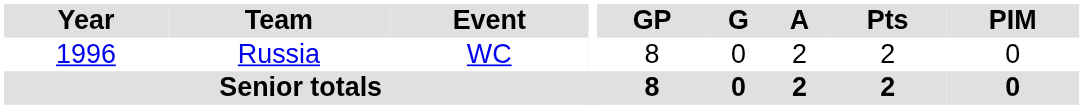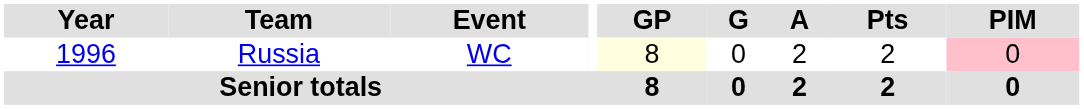(652, 54) no background -> (652, 54) lightyellow background
(1013, 54) no background -> (1013, 54) pink background
